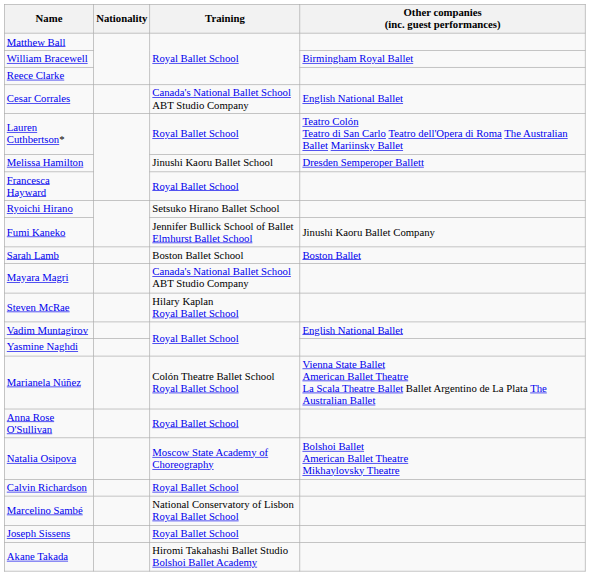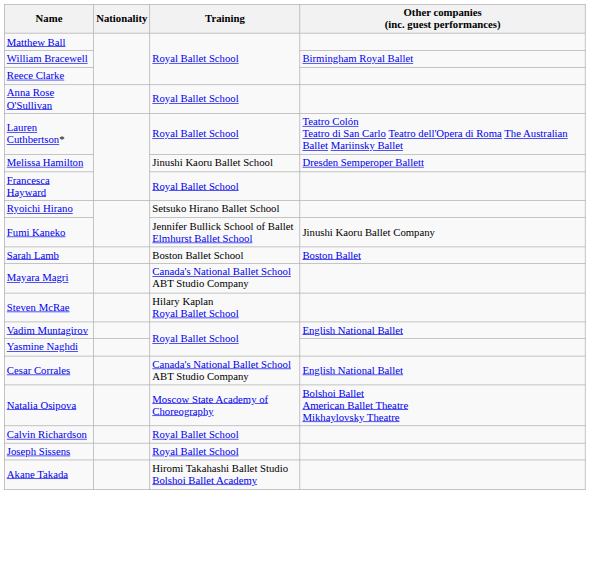rows swapped: (39, 99) <-> (30, 423)
- row: (44, 382)
- row: (45, 510)
